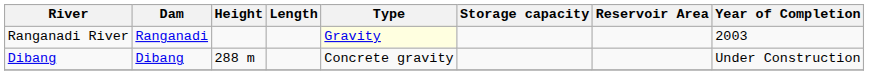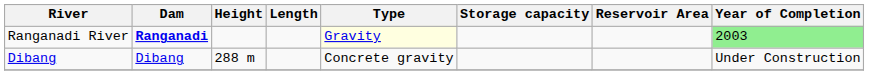(172, 37) normal -> (172, 37) bold
(731, 37) no background -> (731, 37) lightgreen background
